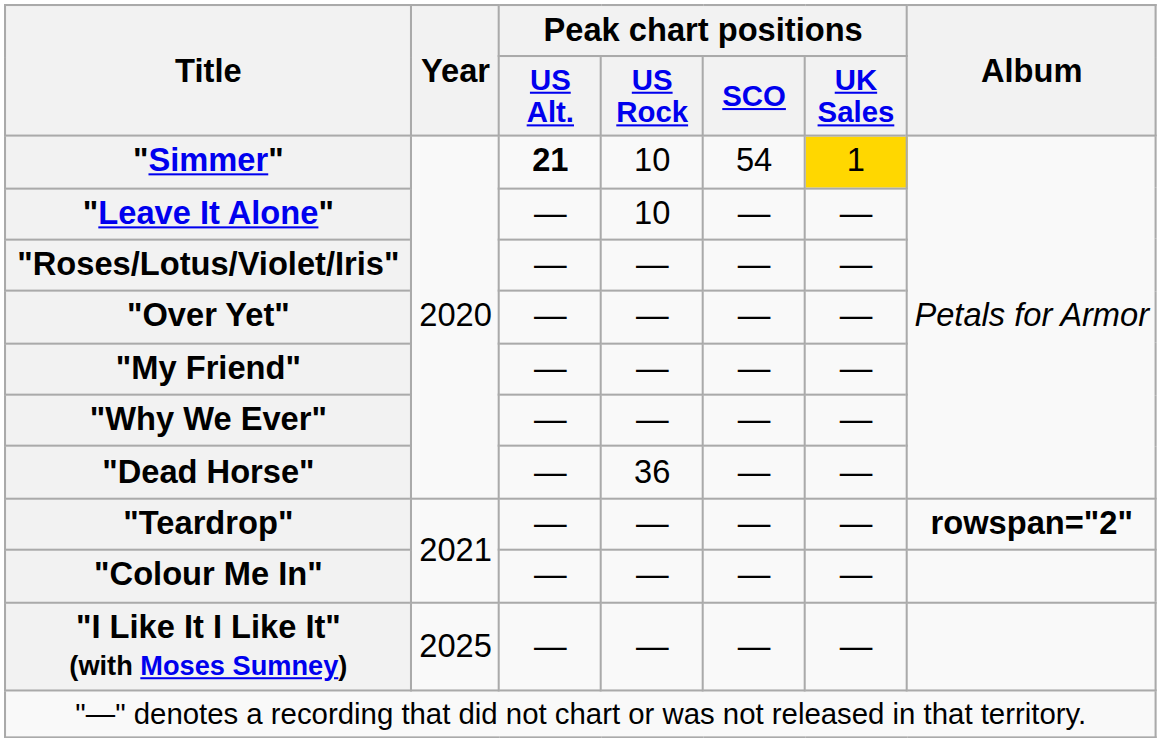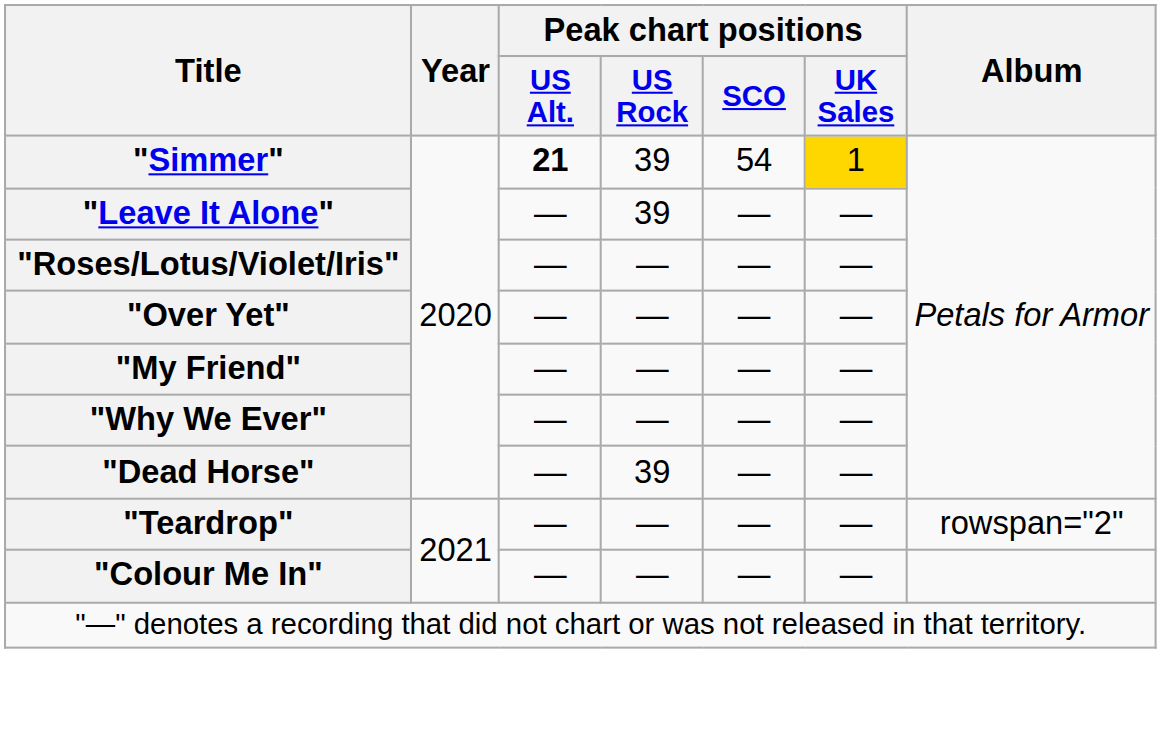(652, 161) 10 -> (652, 161) 39
(652, 212) 10 -> (652, 212) 39
(652, 471) 36 -> (652, 471) 39
(1032, 523) bold -> (1032, 523) normal
- row: (208, 645)
